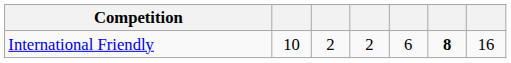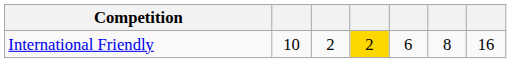(369, 44) no background -> (369, 44) gold background
(447, 44) bold -> (447, 44) normal
